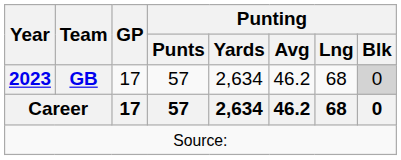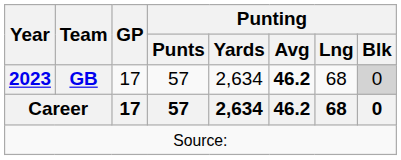(292, 79) normal -> (292, 79) bold
